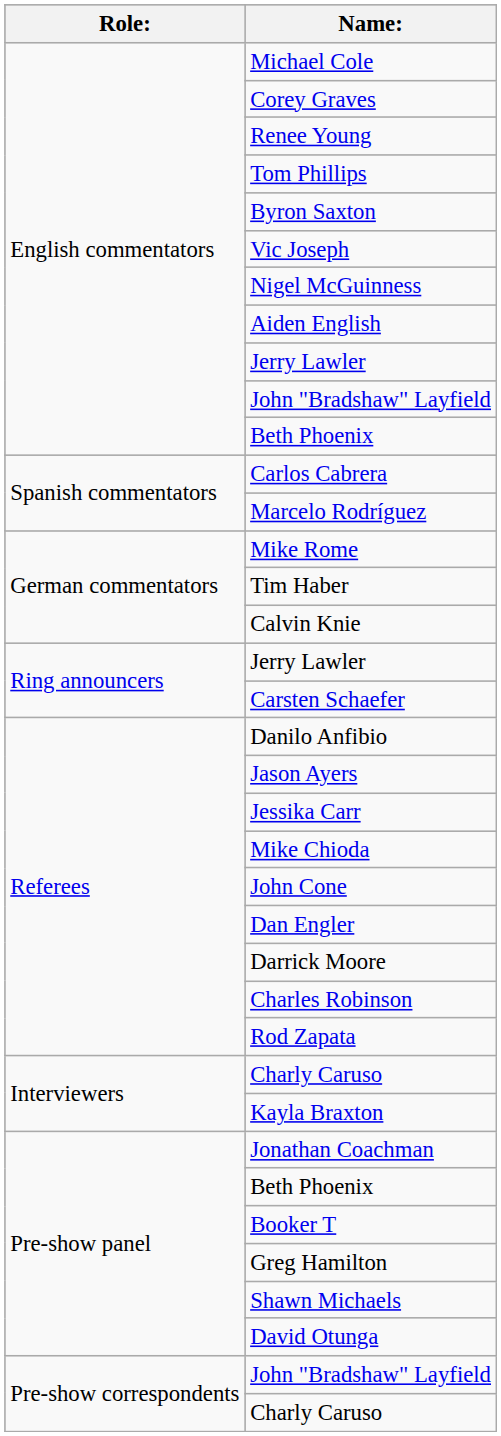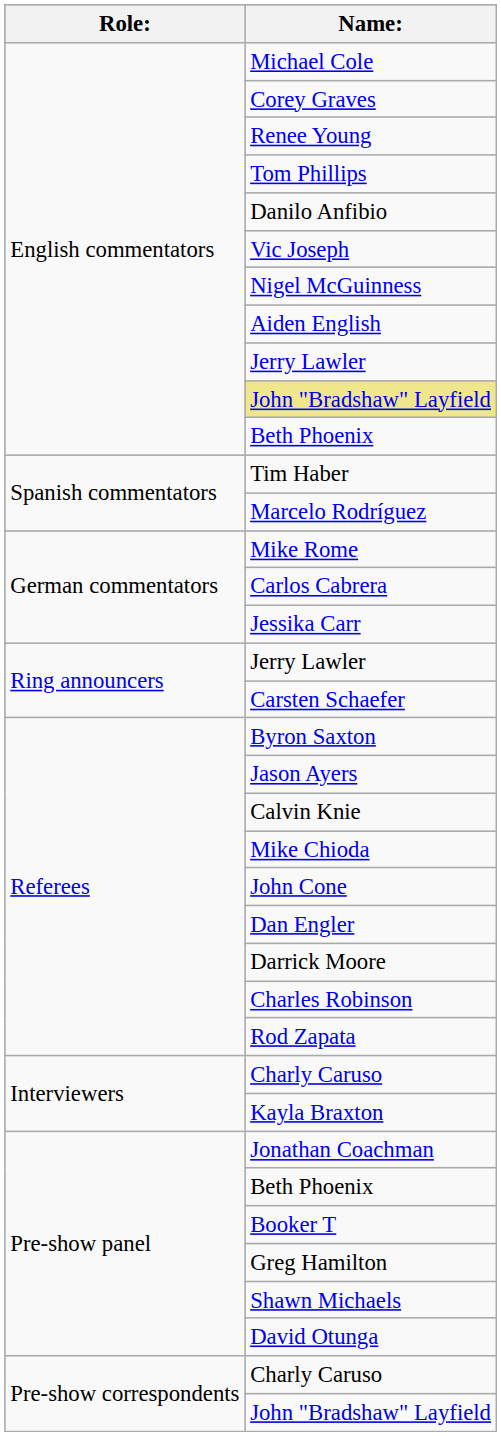(313, 211) Byron Saxton -> (319, 211) Danilo Anfibio
(371, 398) no background -> (371, 398) khaki background
(319, 473) Carlos Cabrera -> (299, 473) Tim Haber
(299, 586) Tim Haber -> (319, 586) Carlos Cabrera
(305, 624) Calvin Knie -> (305, 624) Jessika Carr
(319, 736) Danilo Anfibio -> (313, 736) Byron Saxton
(305, 811) Jessika Carr -> (305, 811) Calvin Knie
(371, 1374) John "Bradshaw" Layfield -> (316, 1374) Charly Caruso
(316, 1412) Charly Caruso -> (371, 1412) John "Bradshaw" Layfield
